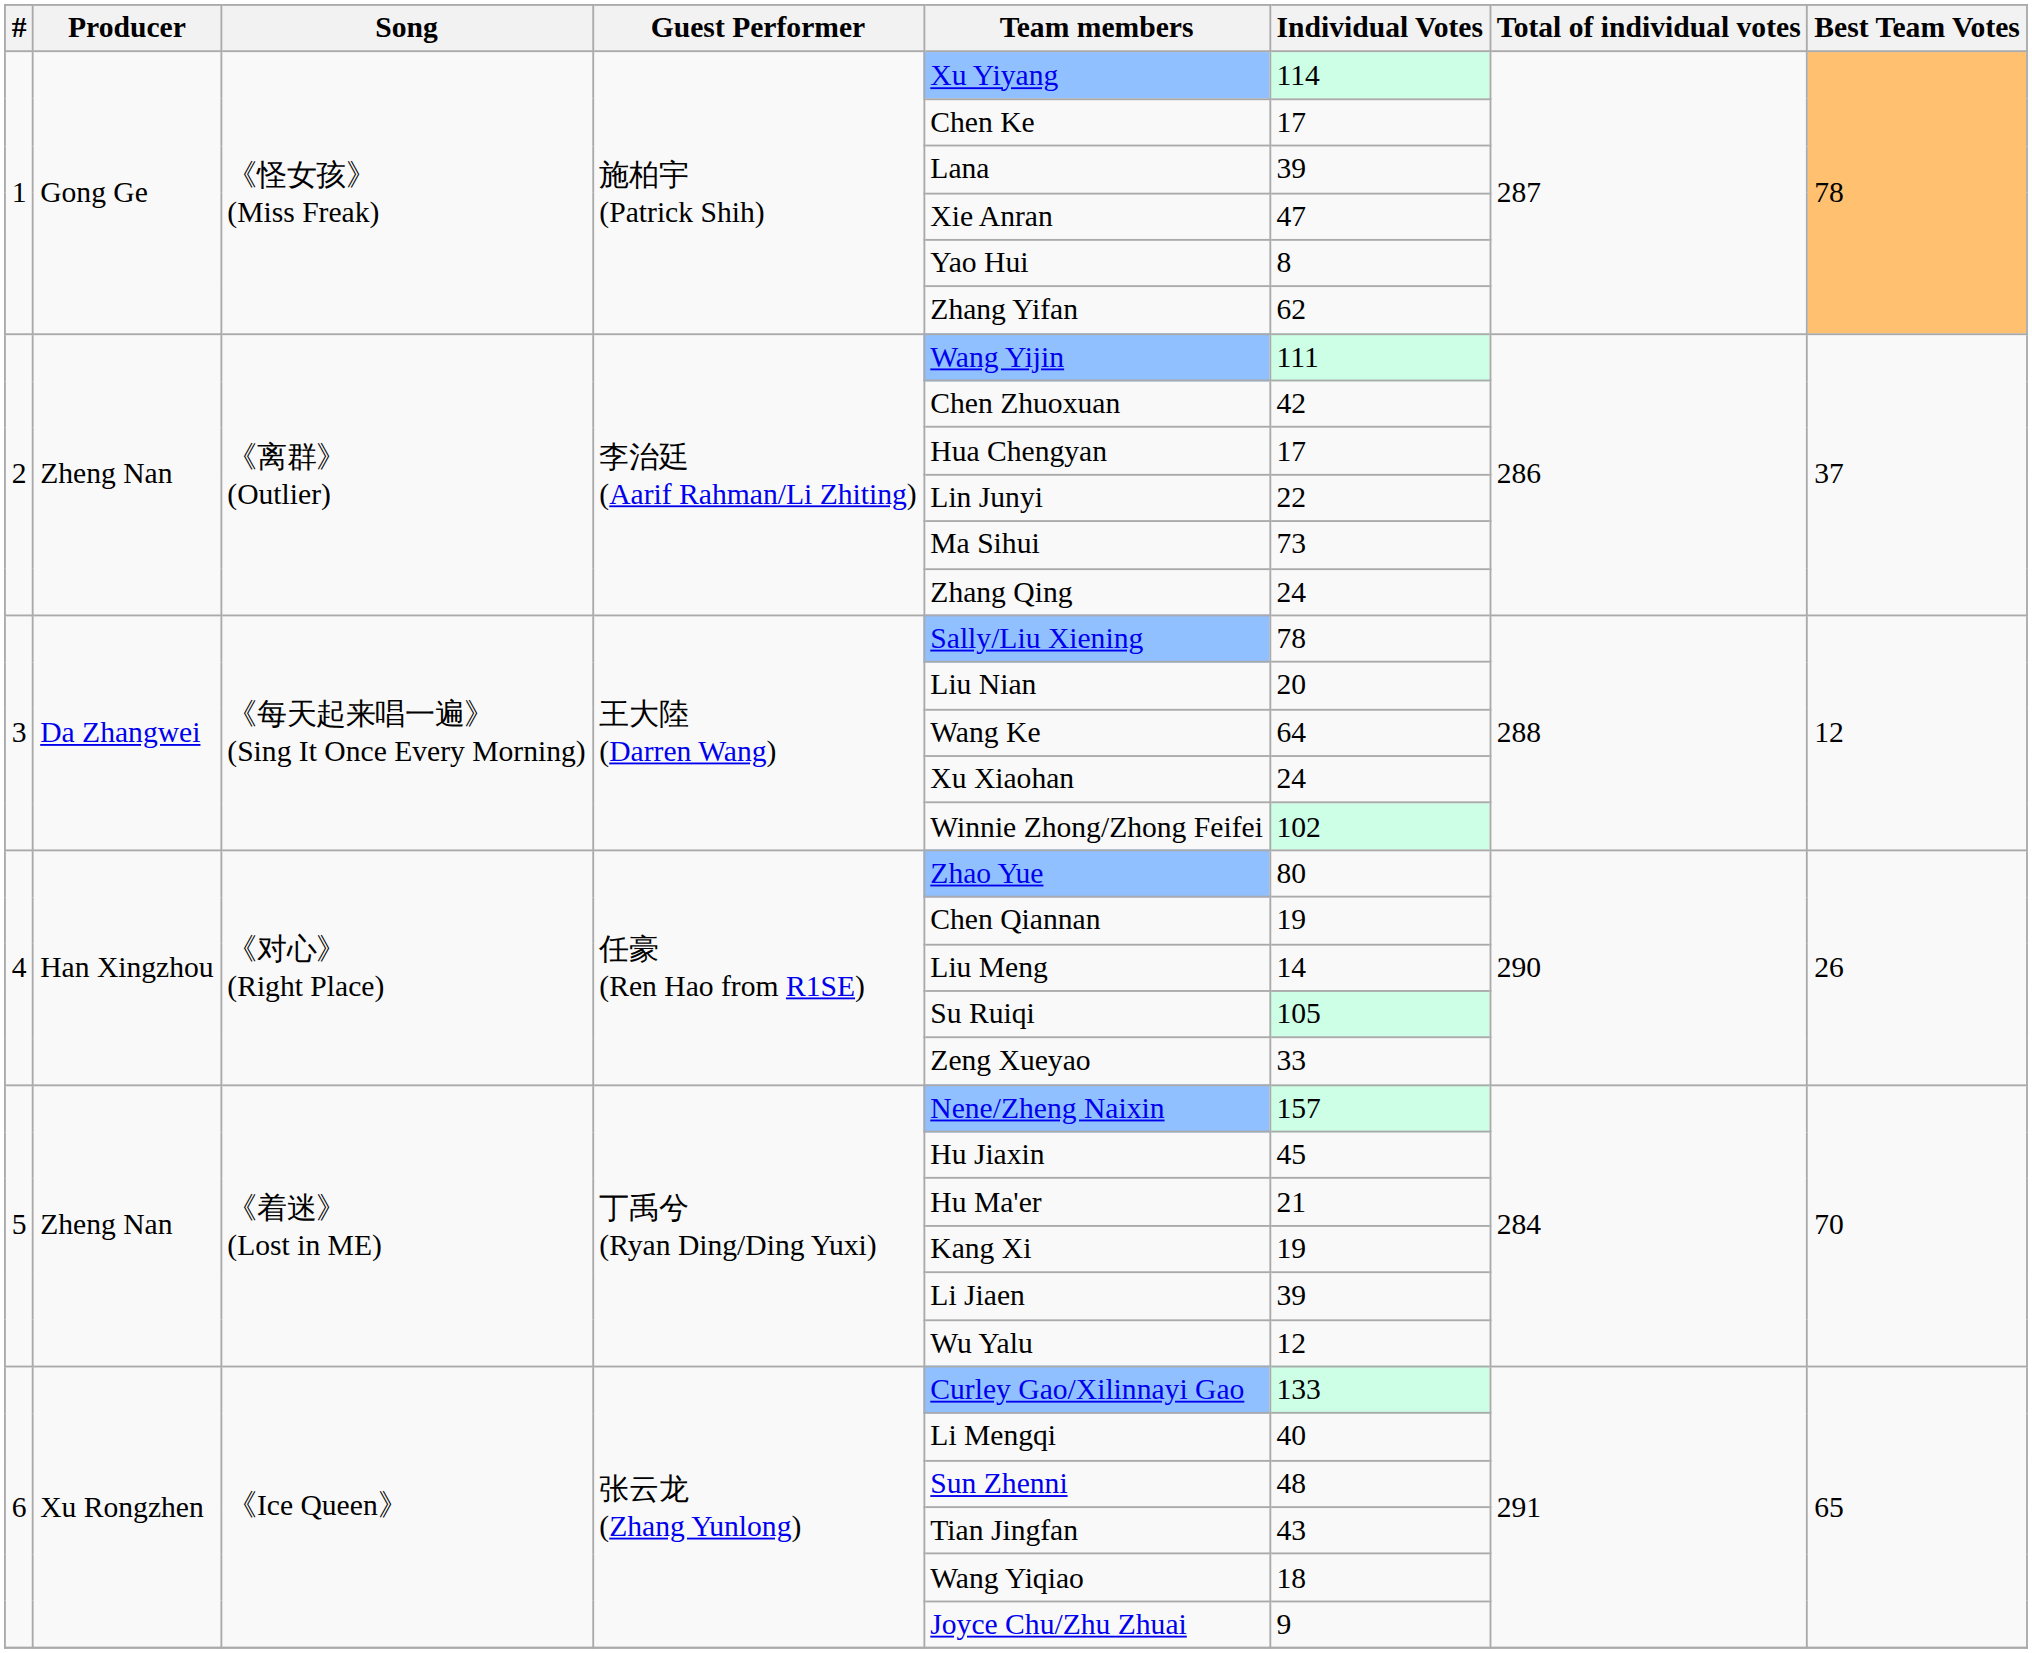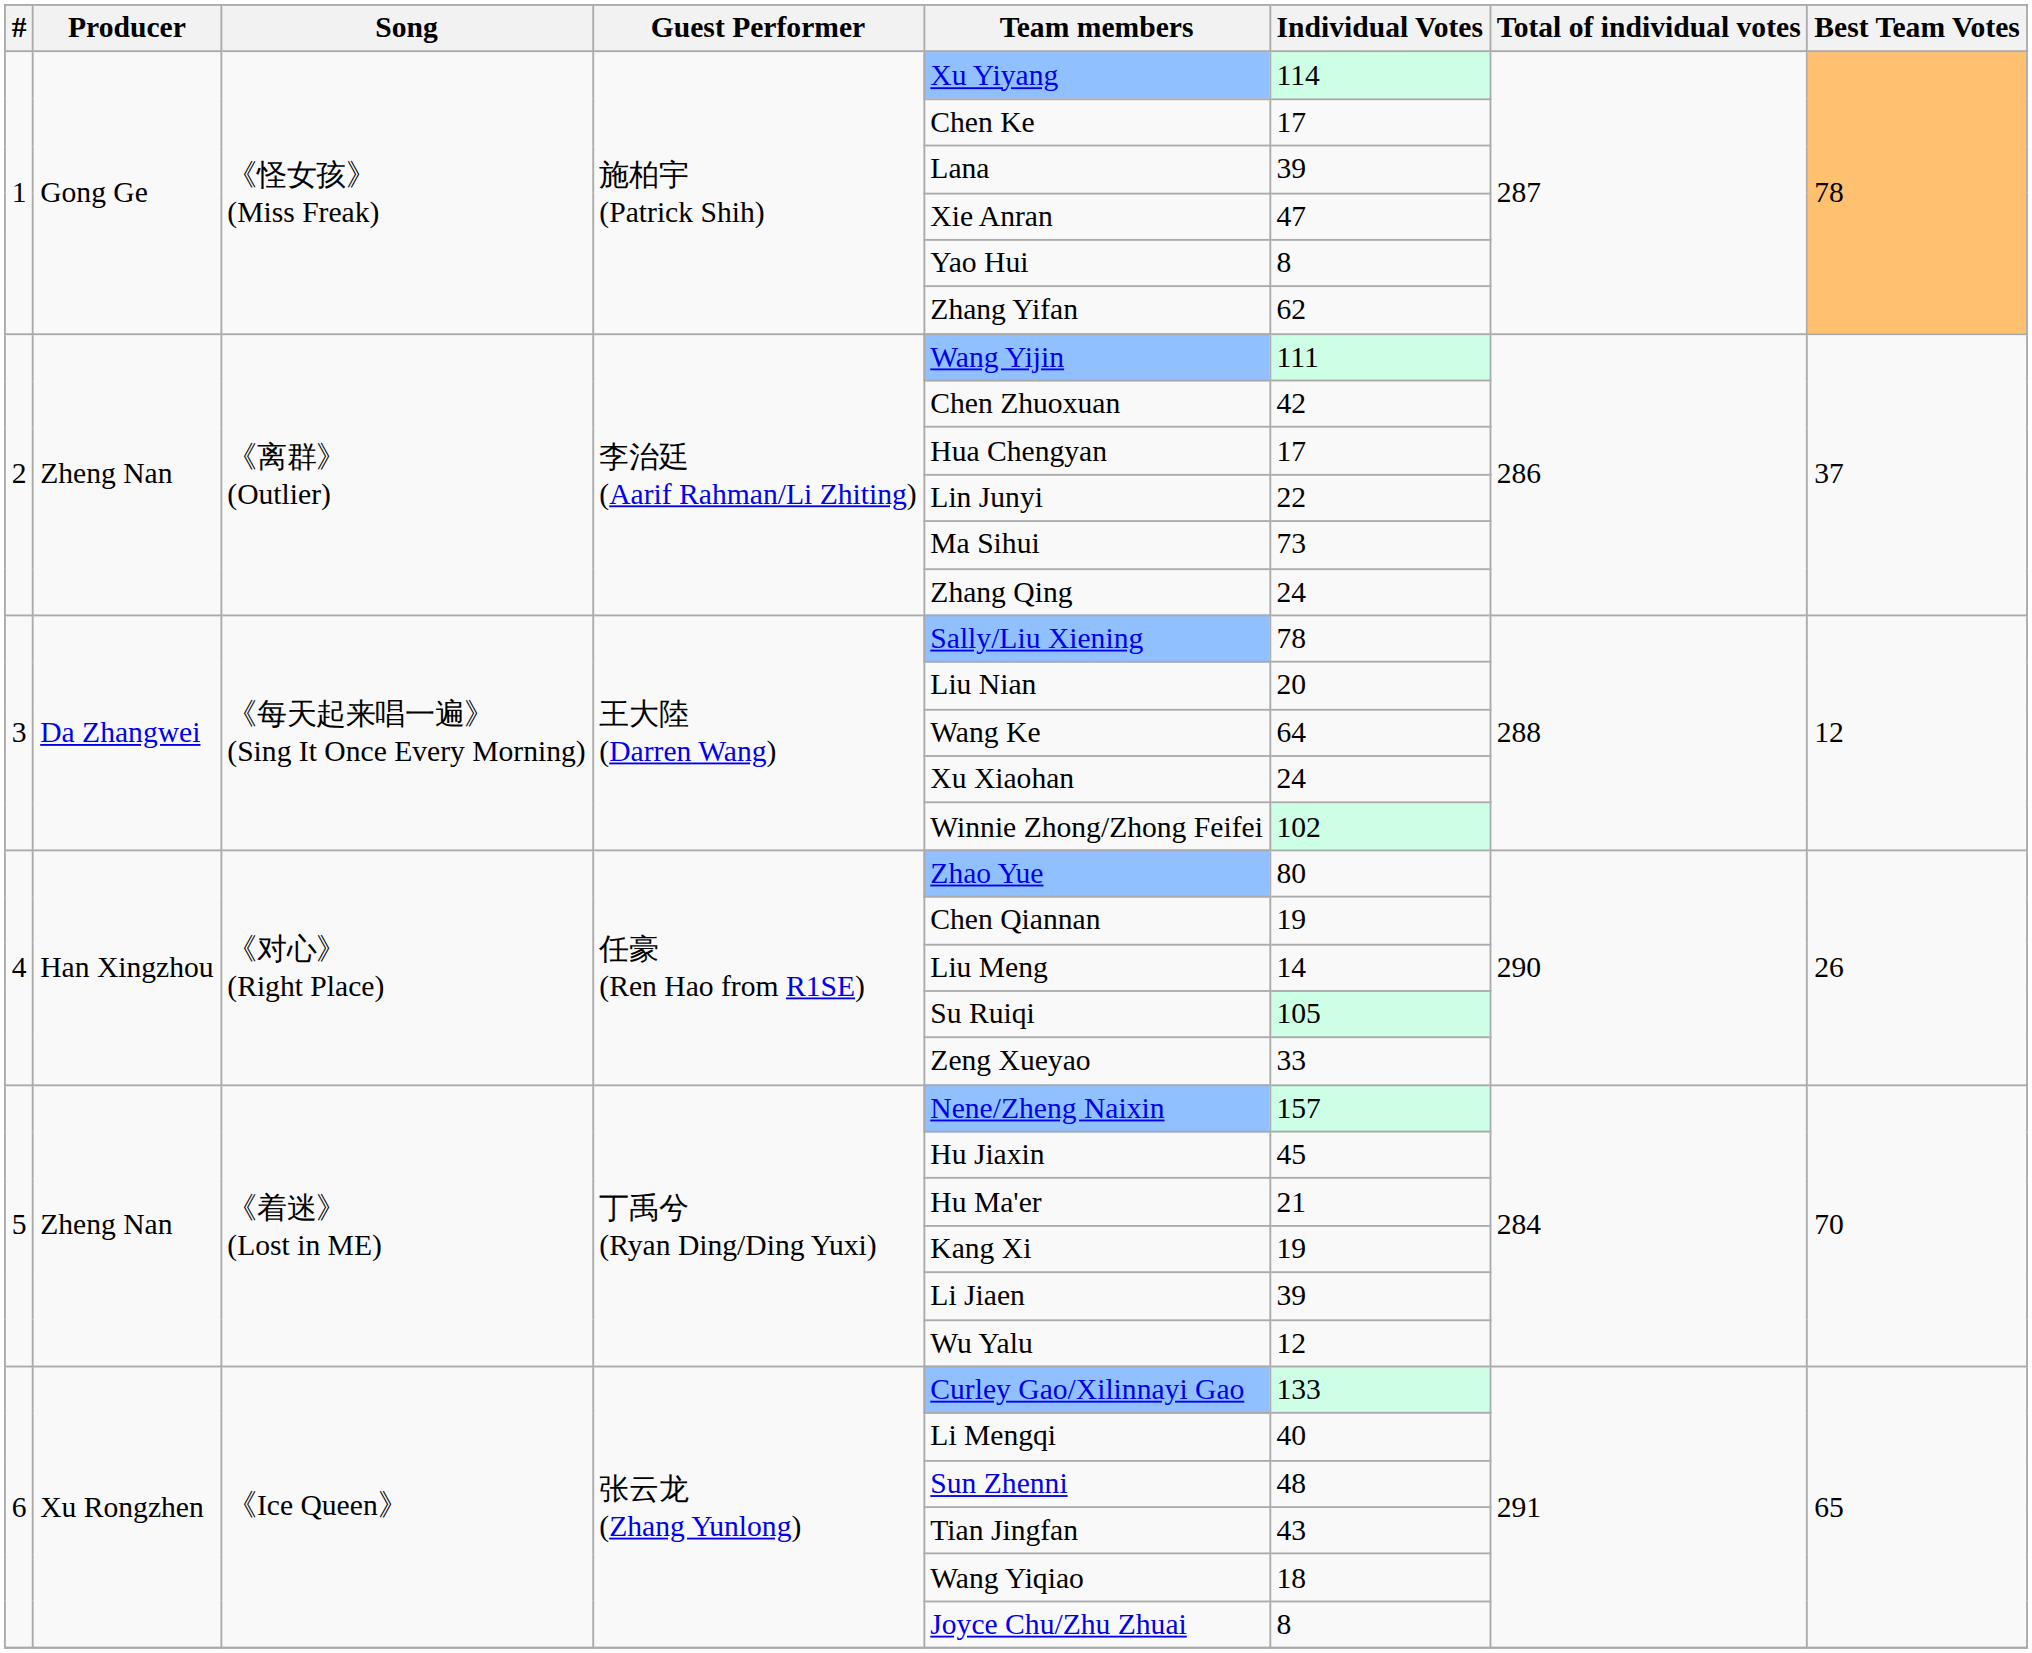(1284, 1624) 9 -> (1284, 1624) 8
